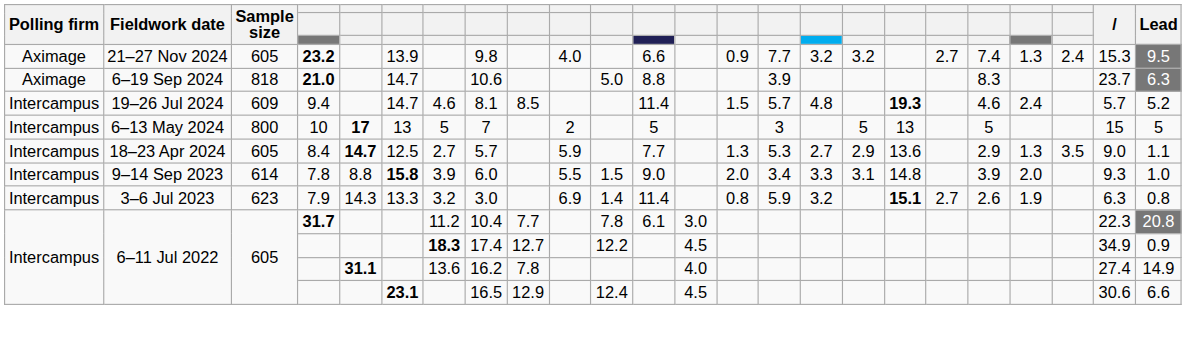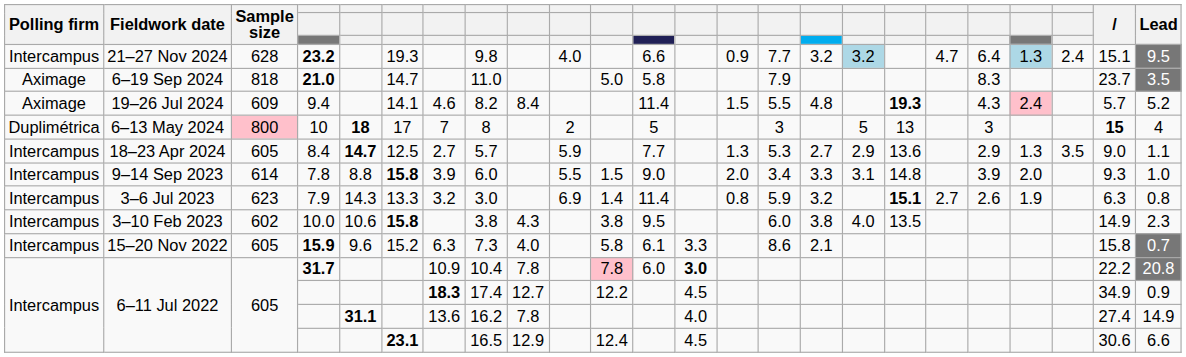(54, 56) Aximage -> (54, 56) Intercampus
(265, 56) 605 -> (265, 56) 628
(402, 56) 13.9 -> (402, 56) 19.3
(863, 56) no background -> (863, 56) lightblue background
(947, 56) 2.7 -> (947, 56) 4.7
(989, 56) 7.4 -> (989, 56) 6.4
(1031, 56) no background -> (1031, 56) lightblue background
(1115, 56) 15.3 -> (1115, 56) 15.1
(486, 80) 10.6 -> (486, 80) 11.0
(654, 80) 8.8 -> (654, 80) 5.8
(779, 80) 3.9 -> (779, 80) 7.9
(1159, 80) 6.3 -> (1159, 80) 3.5
(54, 104) Intercampus -> (54, 104) Aximage
(402, 104) 14.7 -> (402, 104) 14.1
(486, 104) 8.1 -> (486, 104) 8.2
(528, 104) 8.5 -> (528, 104) 8.4
(779, 104) 5.7 -> (779, 104) 5.5
(989, 104) 4.6 -> (989, 104) 4.3
(1031, 104) no background -> (1031, 104) pink background
(54, 127) Intercampus -> (54, 127) Duplimétrica
(265, 127) no background -> (265, 127) pink background
(360, 127) 17 -> (360, 127) 18
(402, 127) 13 -> (402, 127) 17
(444, 127) 5 -> (444, 127) 7
(486, 127) 7 -> (486, 127) 8
(989, 127) 5 -> (989, 127) 3
(1115, 127) normal -> (1115, 127) bold
(1159, 127) 5 -> (1159, 127) 4
+ row: (168, 222)
+ row: (168, 246)
(444, 222) 11.2 -> (444, 269) 10.9
(528, 222) 7.7 -> (528, 269) 7.8
(612, 222) no background -> (612, 269) pink background
(654, 222) 6.1 -> (654, 269) 6.0
(696, 222) normal -> (696, 269) bold
(1115, 222) 22.3 -> (1115, 269) 22.2
